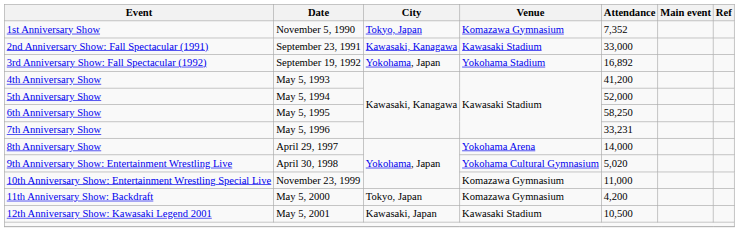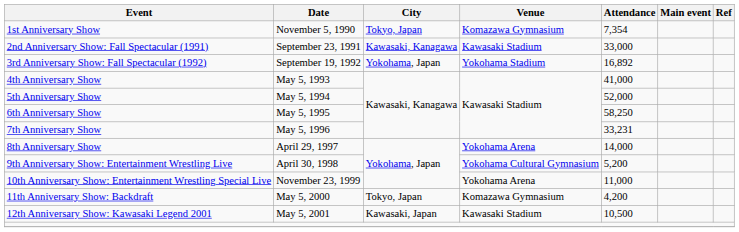(616, 29) 7,352 -> (616, 29) 7,354
(618, 79) 41,200 -> (618, 79) 41,000
(616, 163) 5,020 -> (616, 163) 5,200
(513, 180) Komazawa Gymnasium -> (499, 180) Yokohama Arena
